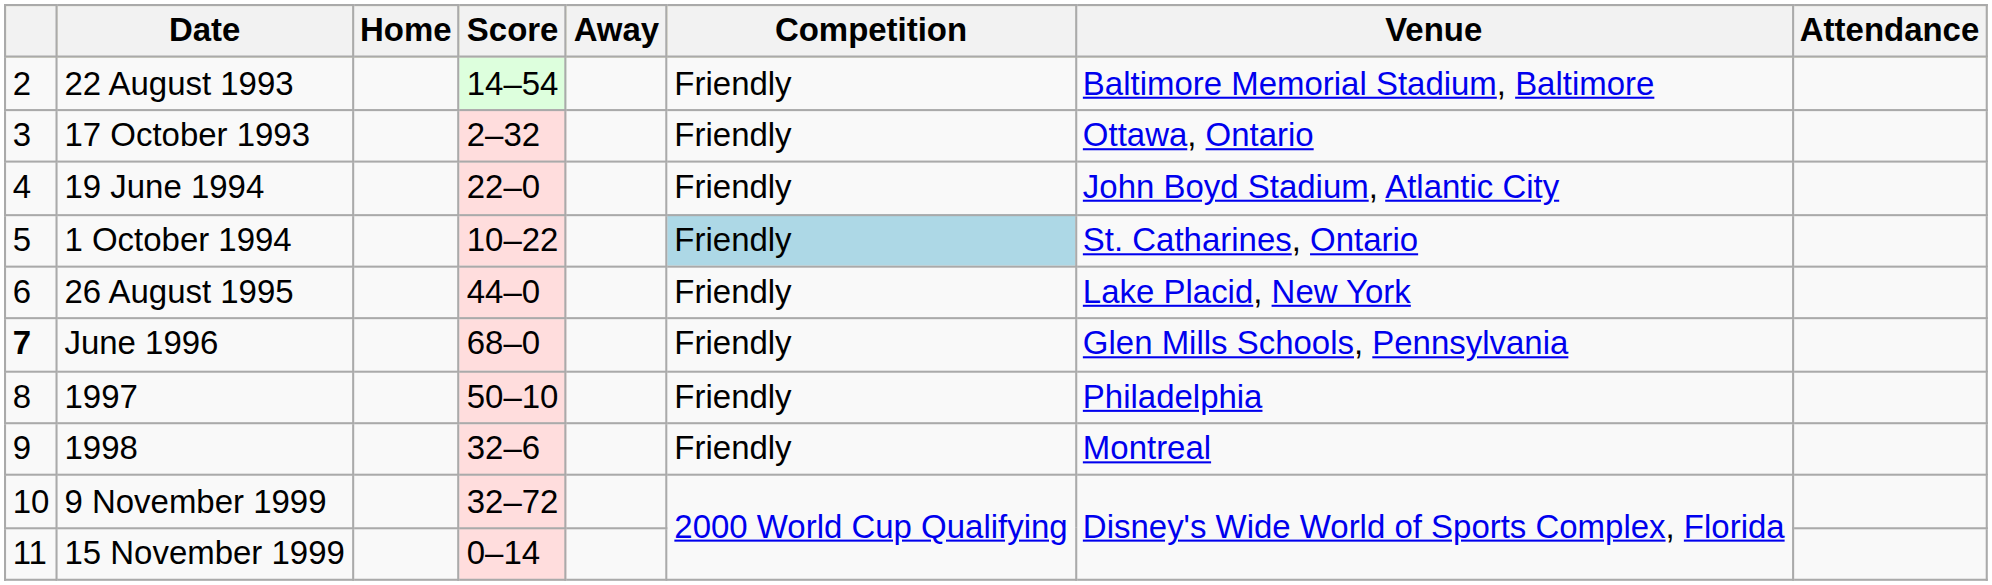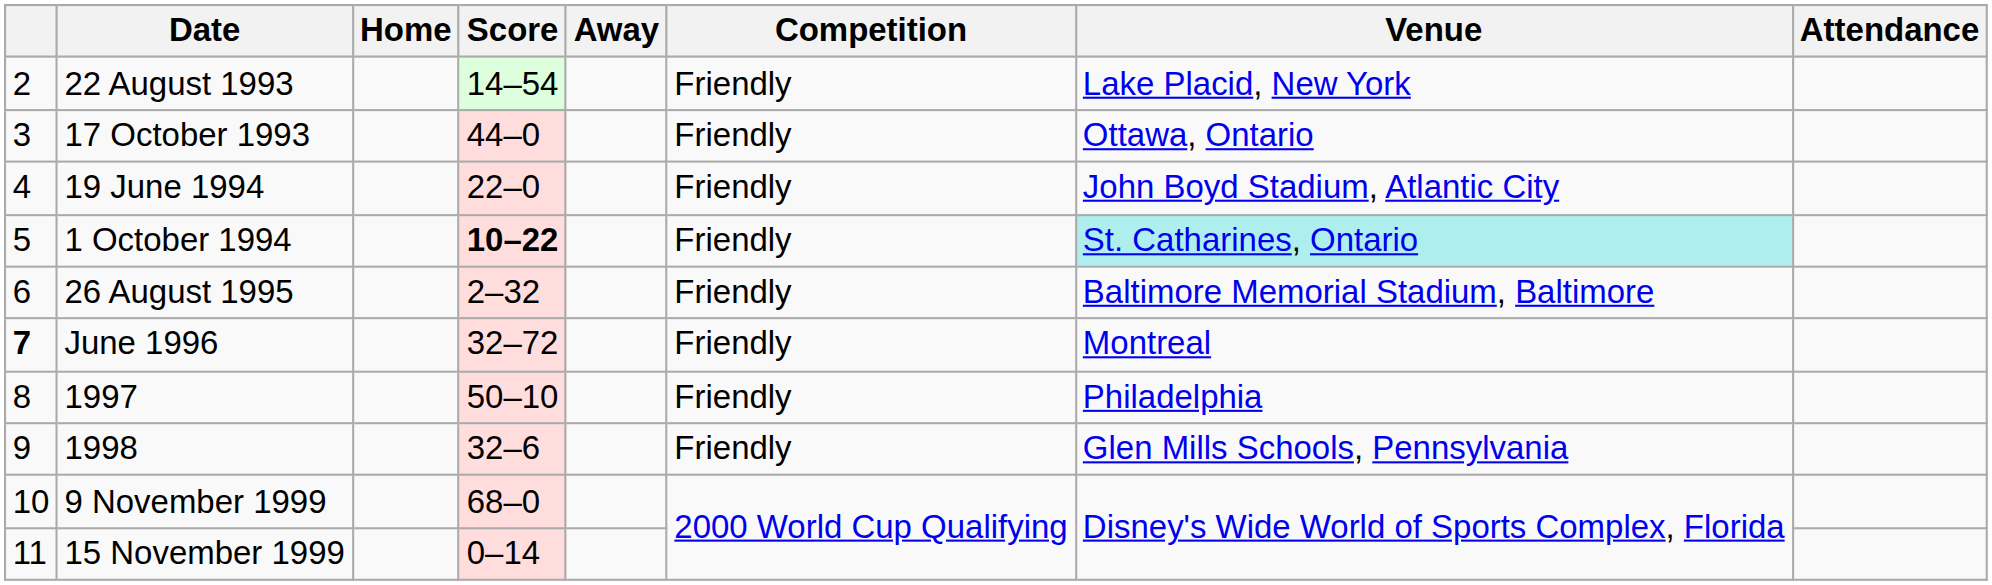(1369, 82) Baltimore Memorial Stadium, Baltimore -> (1247, 82) Lake Placid, New York
(503, 135) 2–32 -> (503, 135) 44–0
(513, 239) normal -> (513, 239) bold
(733, 239) lightblue background -> (733, 239) no background
(1250, 239) no background -> (1250, 239) paleturquoise background
(503, 291) 44–0 -> (503, 291) 2–32
(1247, 291) Lake Placid, New York -> (1369, 291) Baltimore Memorial Stadium, Baltimore
(503, 344) 68–0 -> (513, 344) 32–72
(1326, 344) Glen Mills Schools, Pennsylvania -> (1147, 344) Montreal
(1147, 448) Montreal -> (1326, 448) Glen Mills Schools, Pennsylvania
(513, 501) 32–72 -> (503, 501) 68–0
